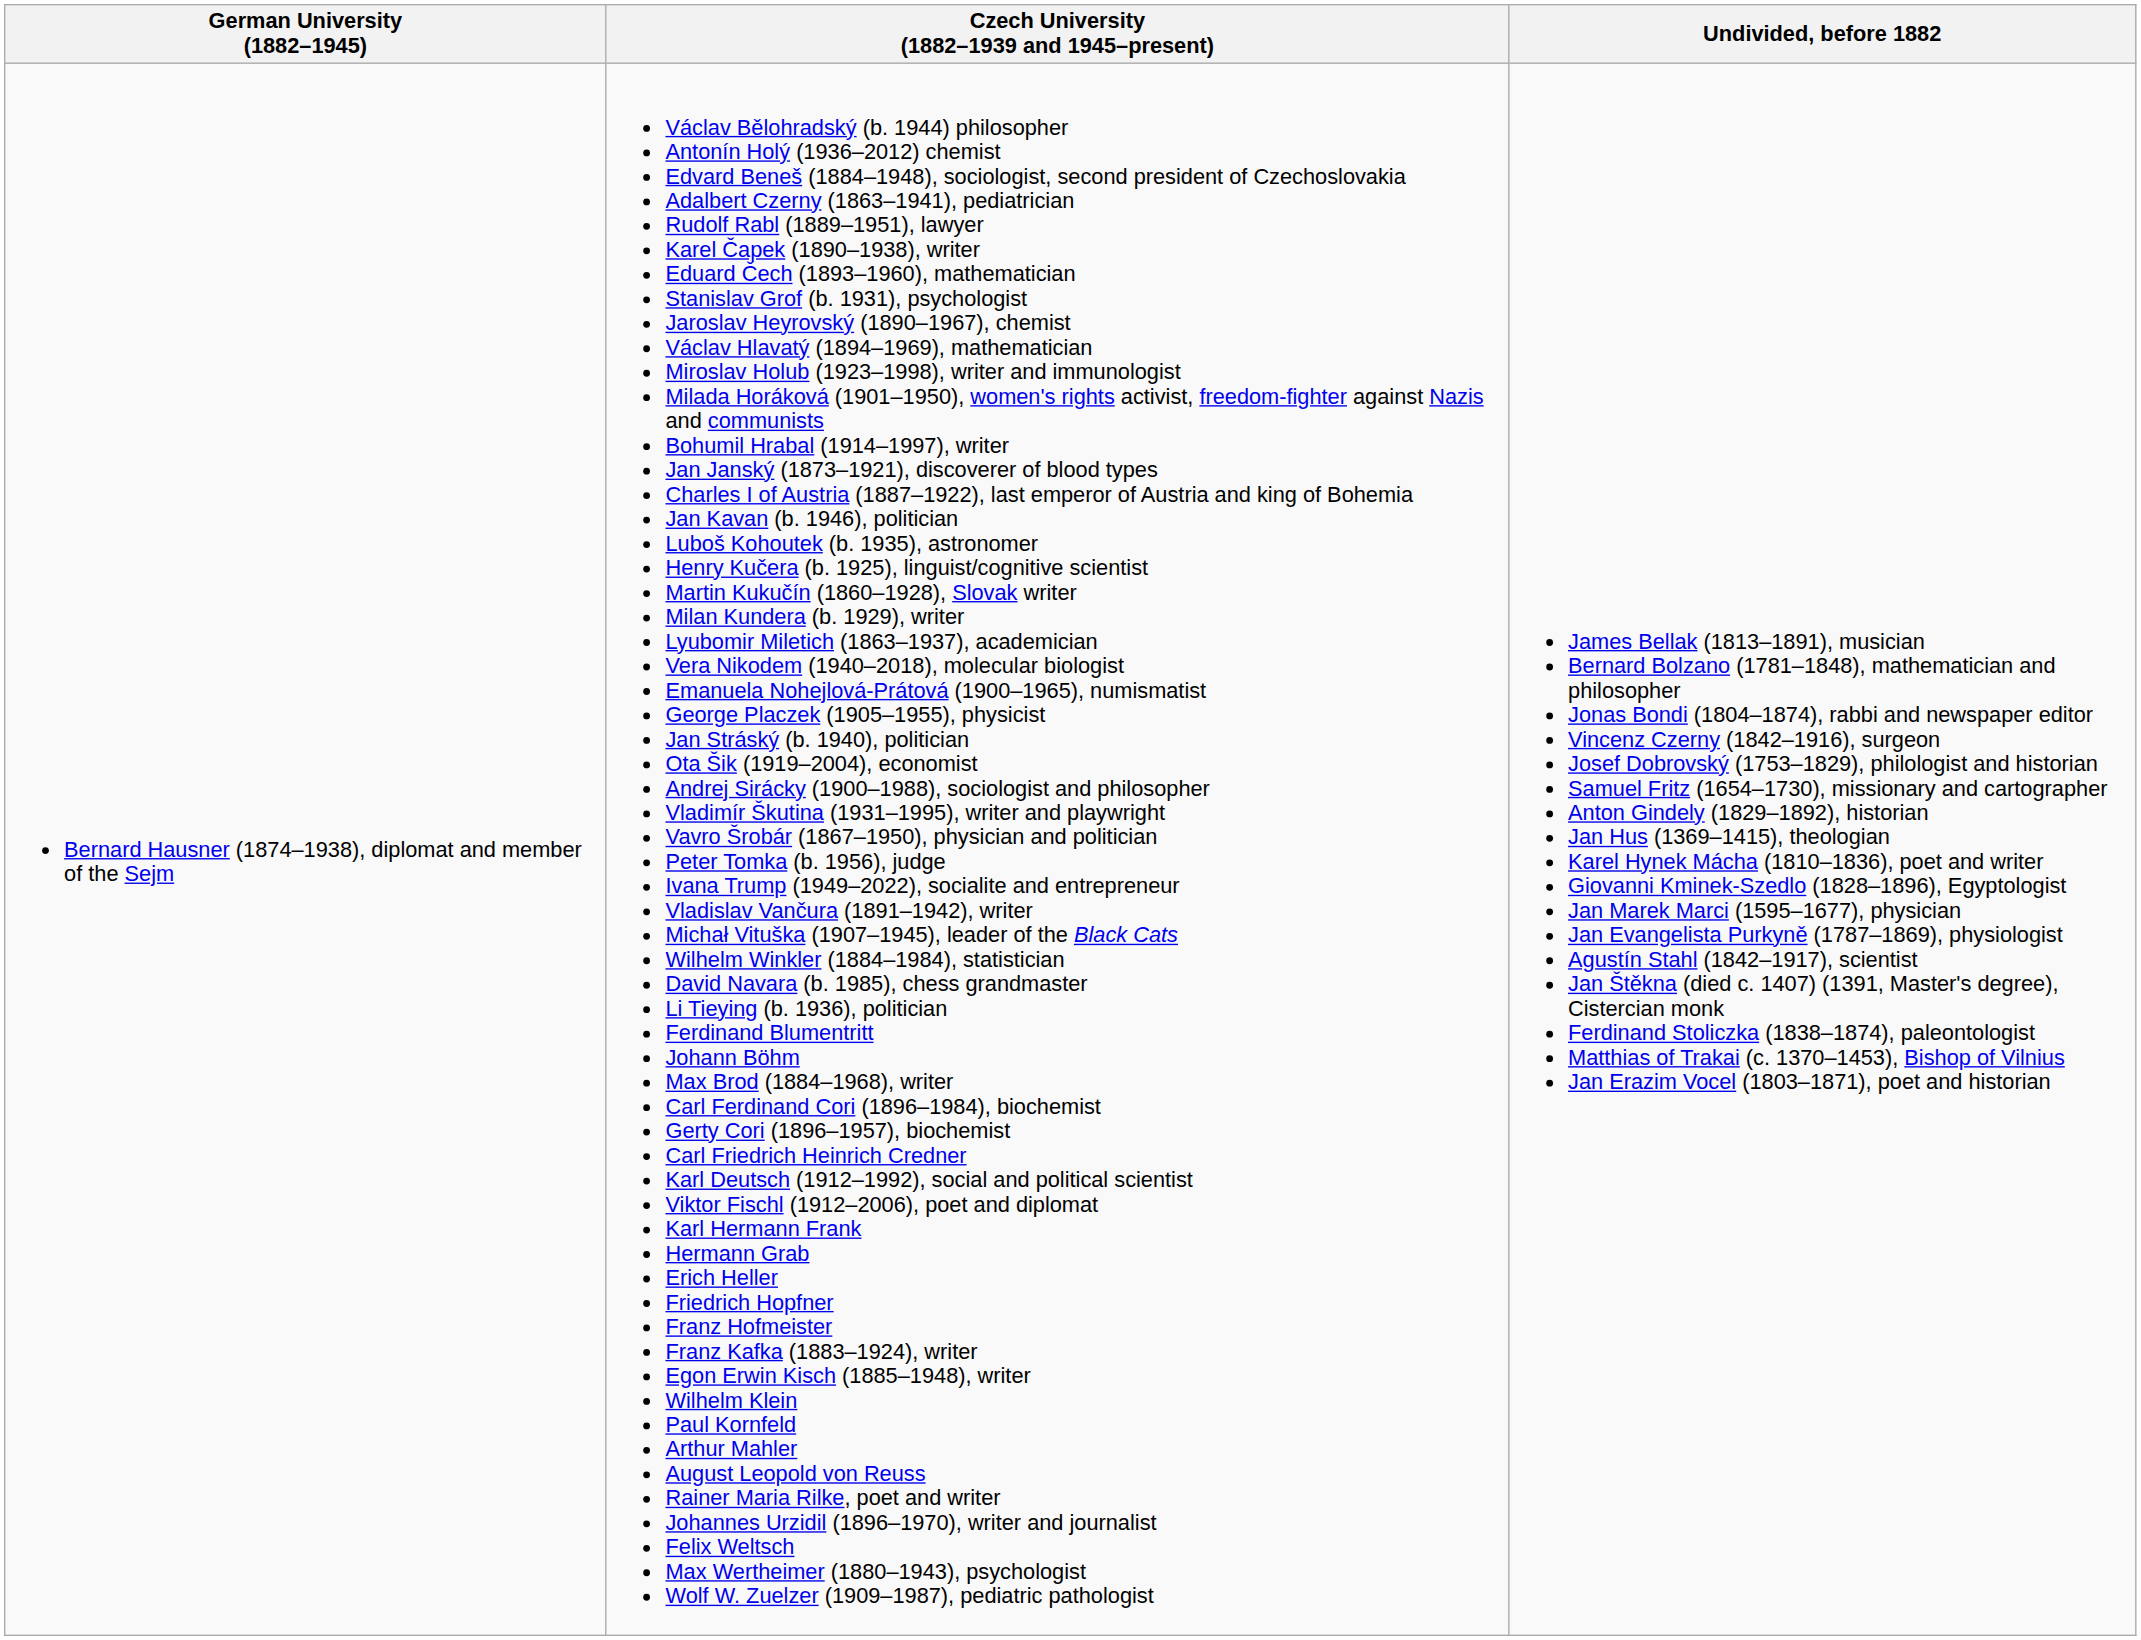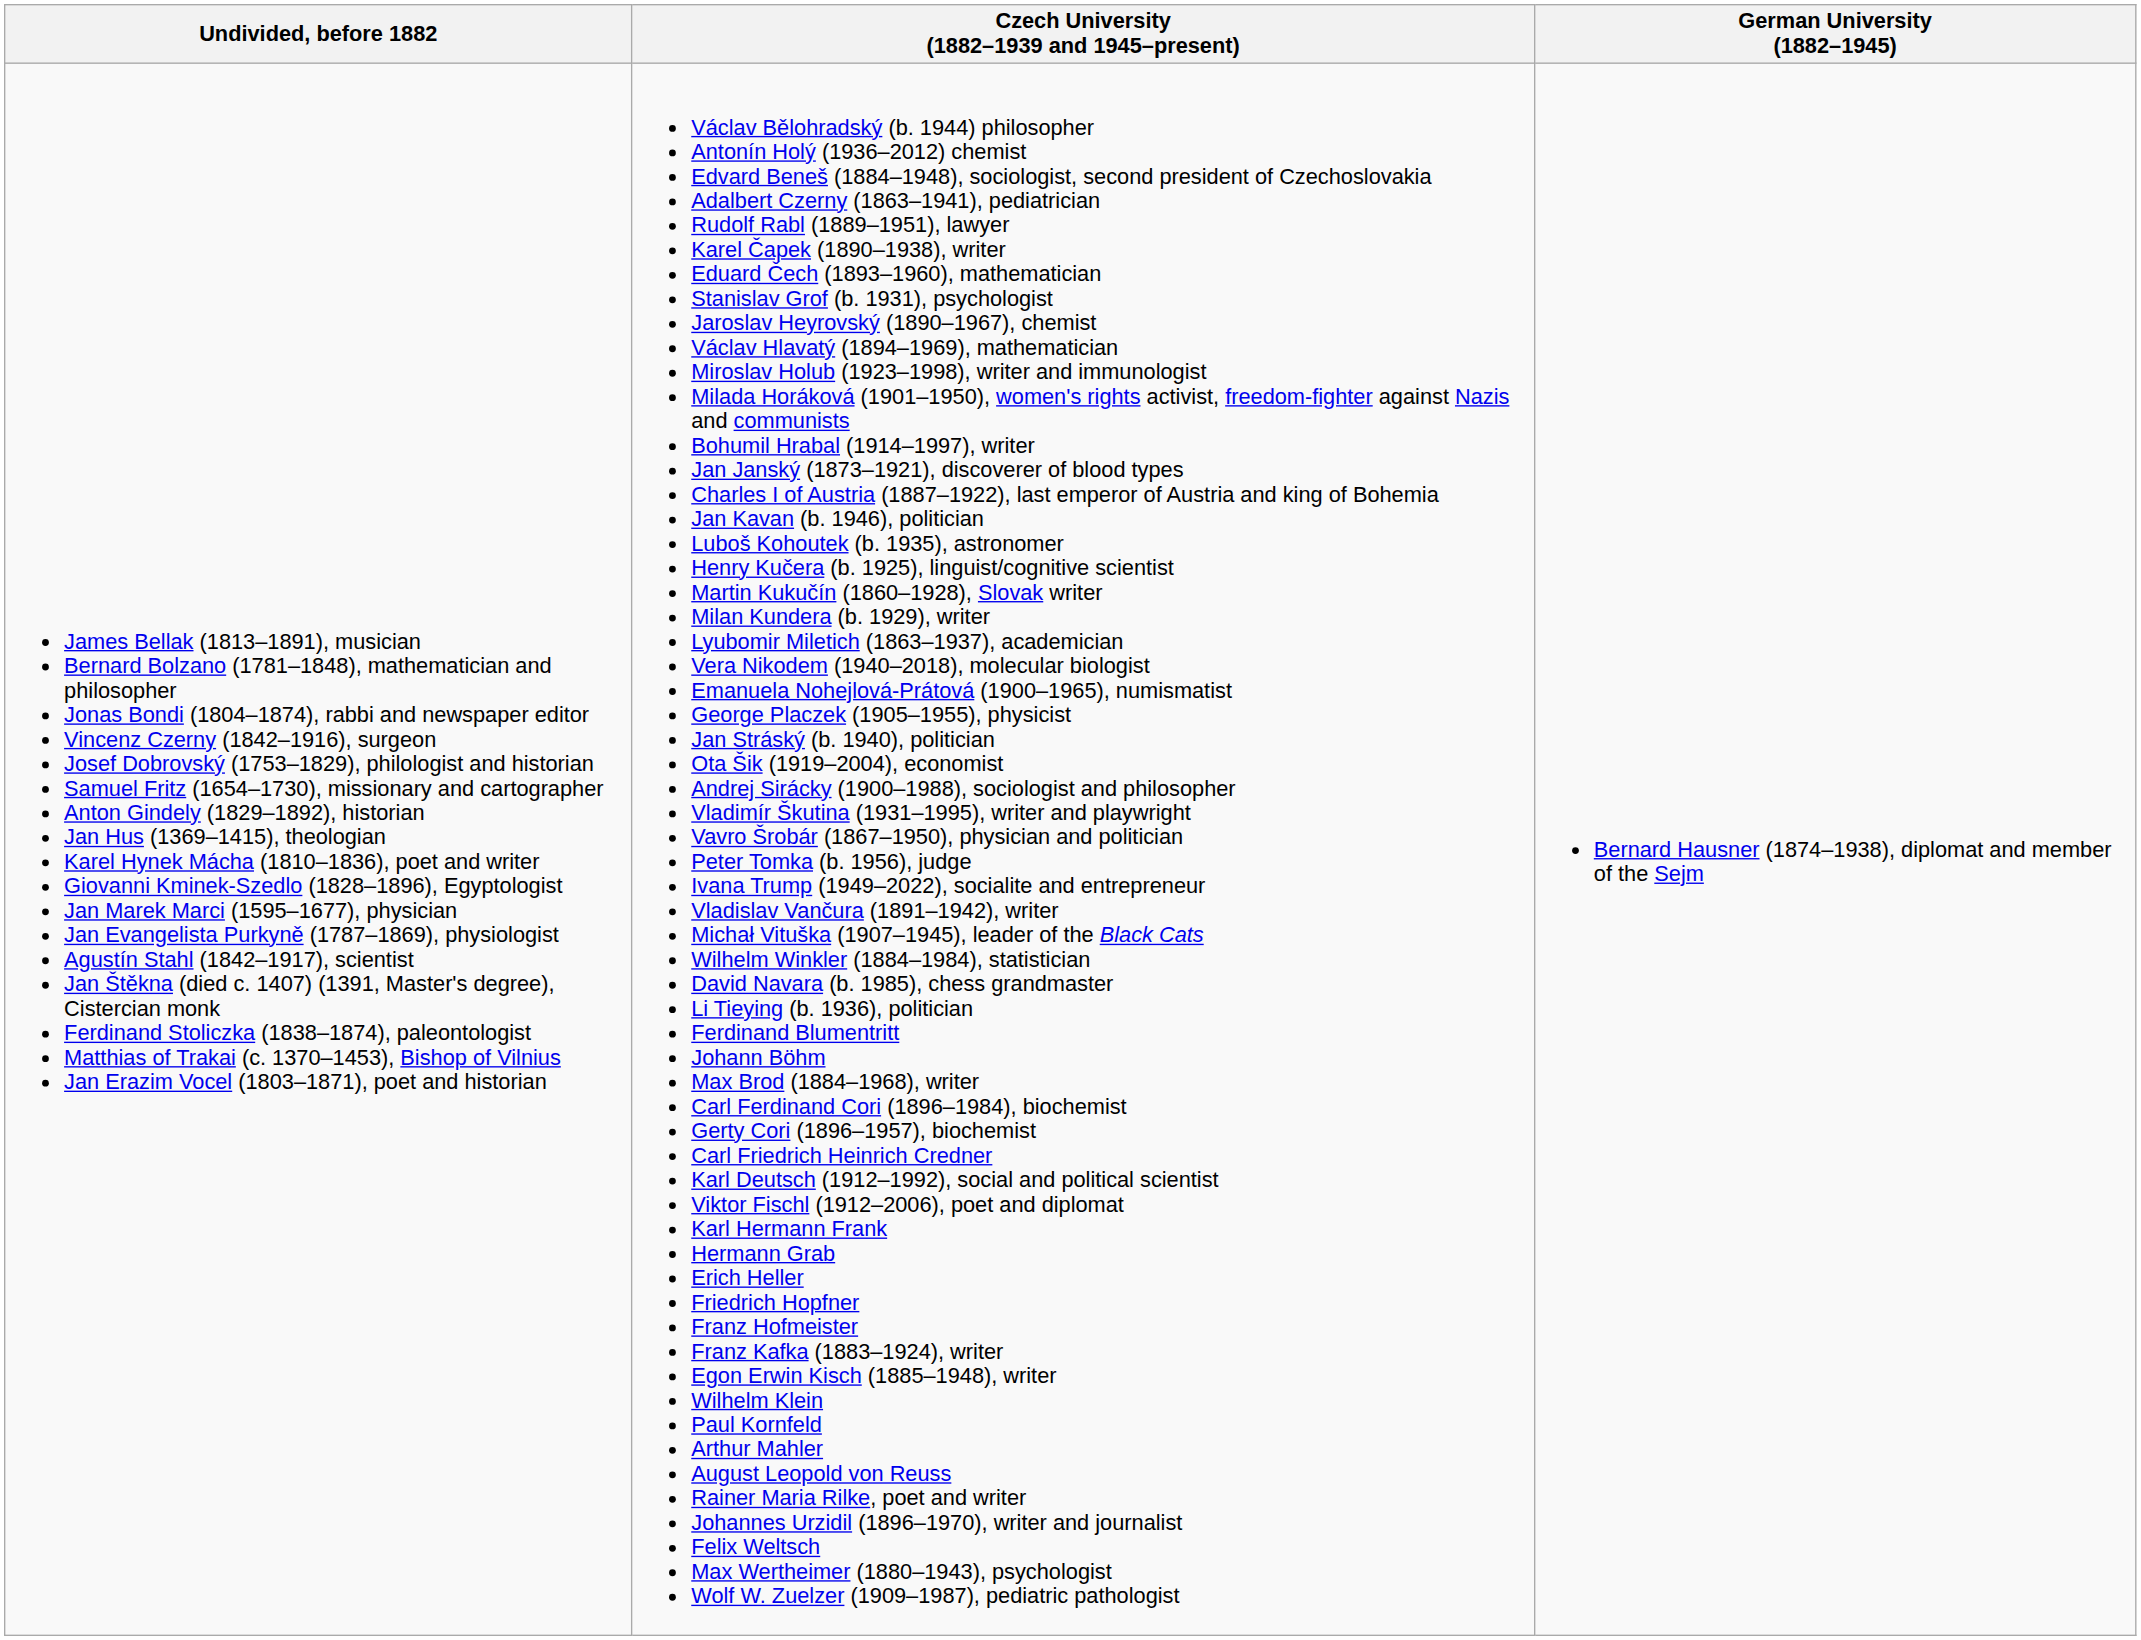columns swapped: (1822, 33) <-> (305, 33)
